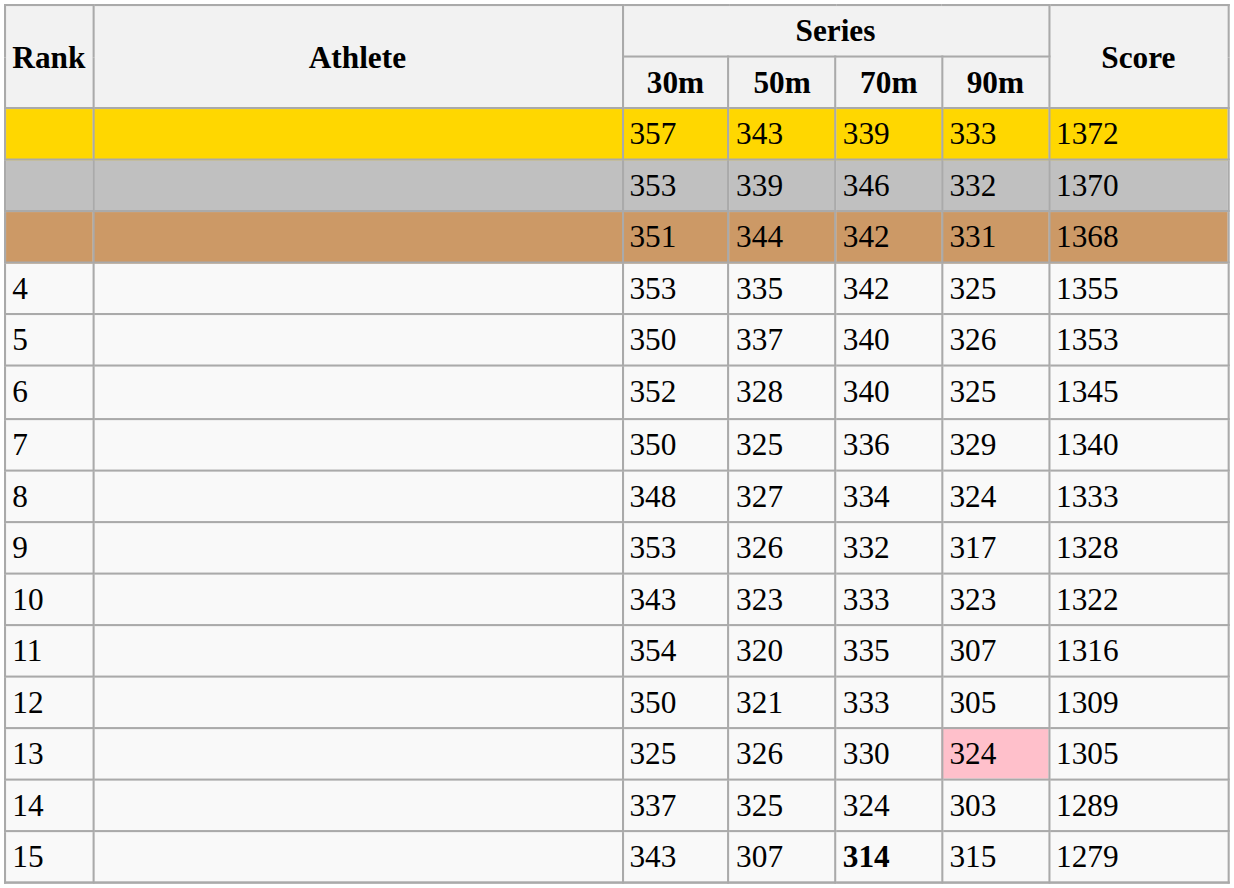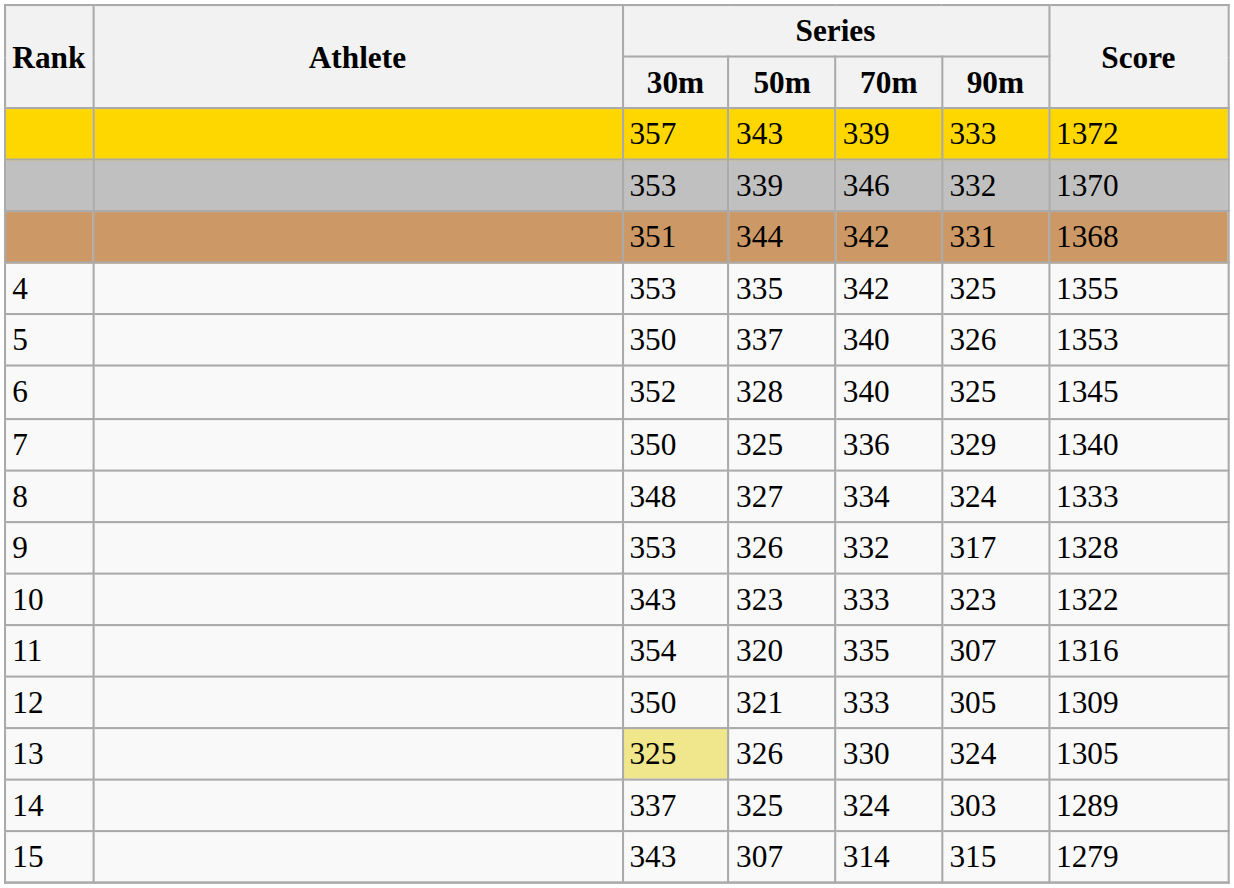(653, 753) no background -> (653, 753) khaki background
(973, 753) pink background -> (973, 753) no background
(866, 856) bold -> (866, 856) normal
